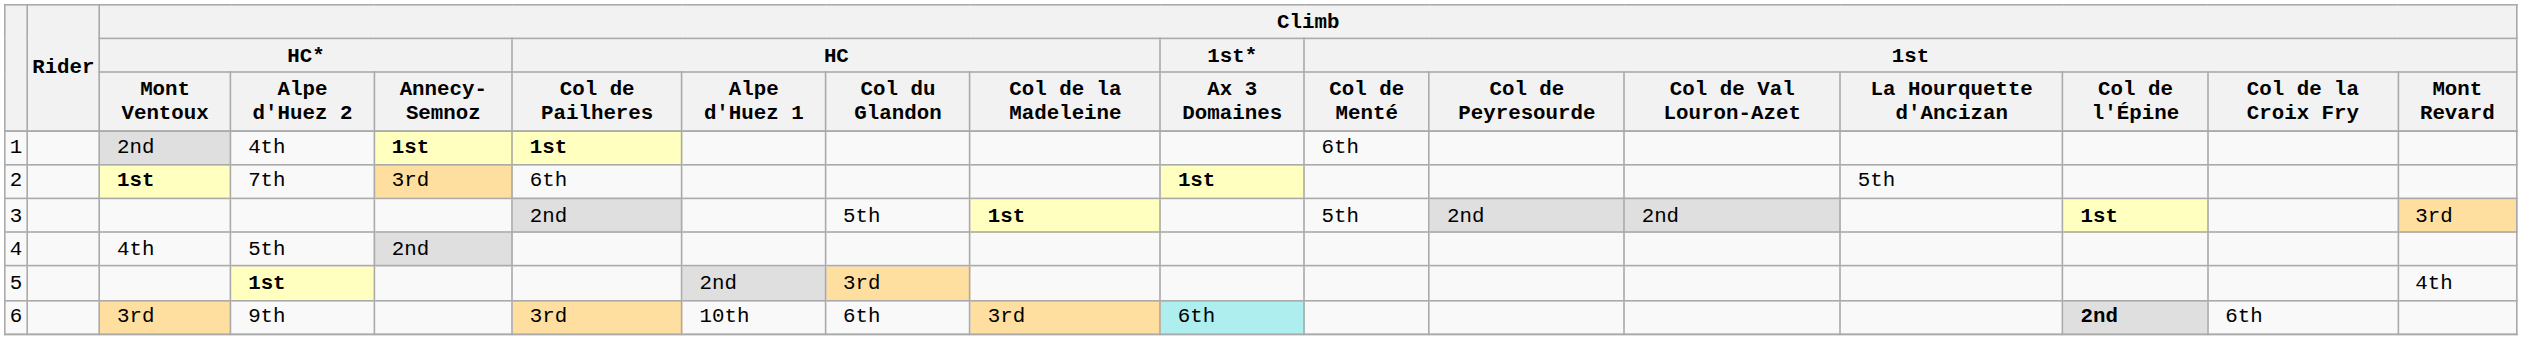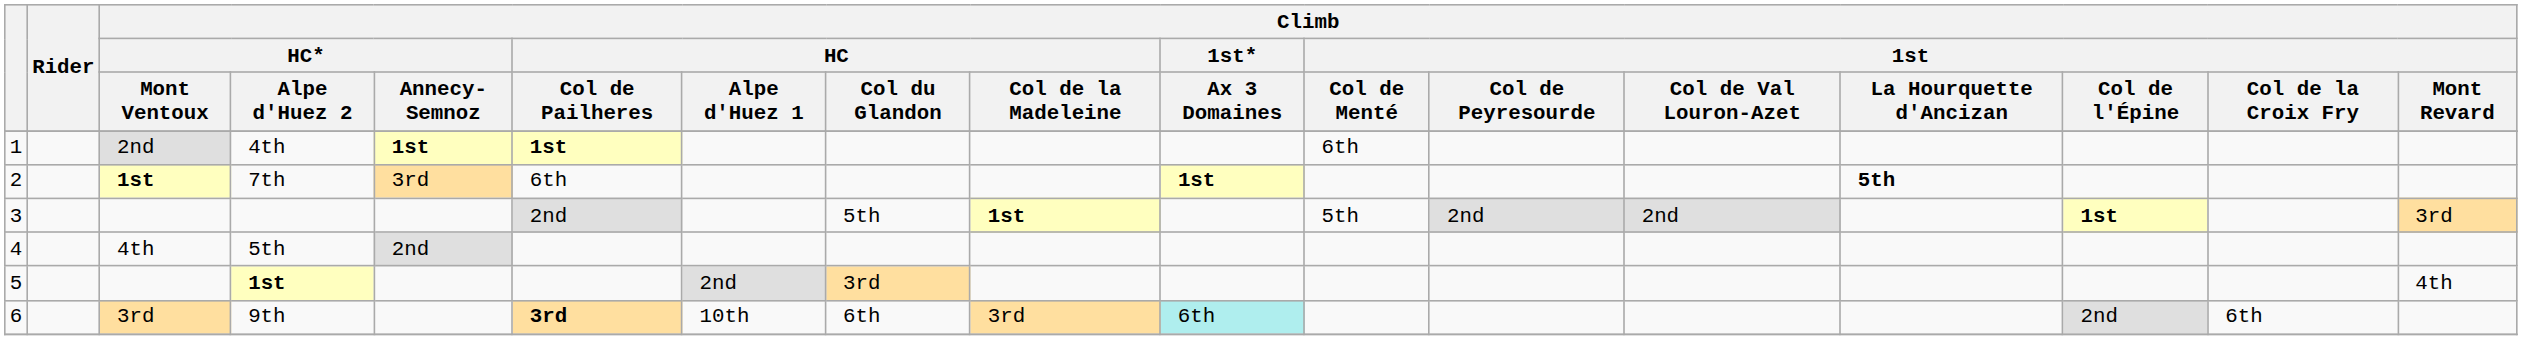(1876, 181) normal -> (1876, 181) bold
(548, 317) normal -> (548, 317) bold
(2099, 317) bold -> (2099, 317) normal
